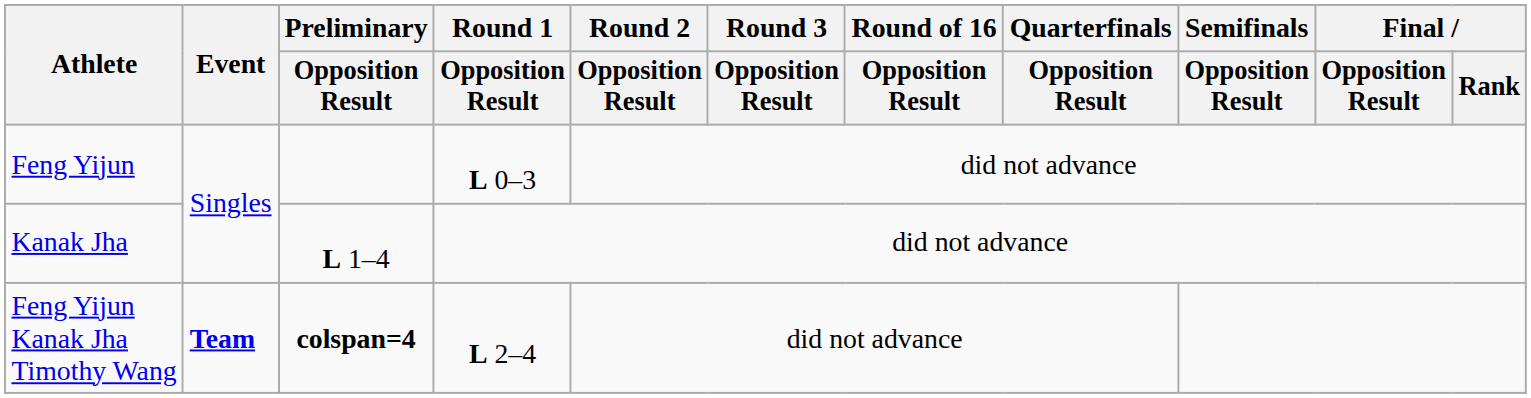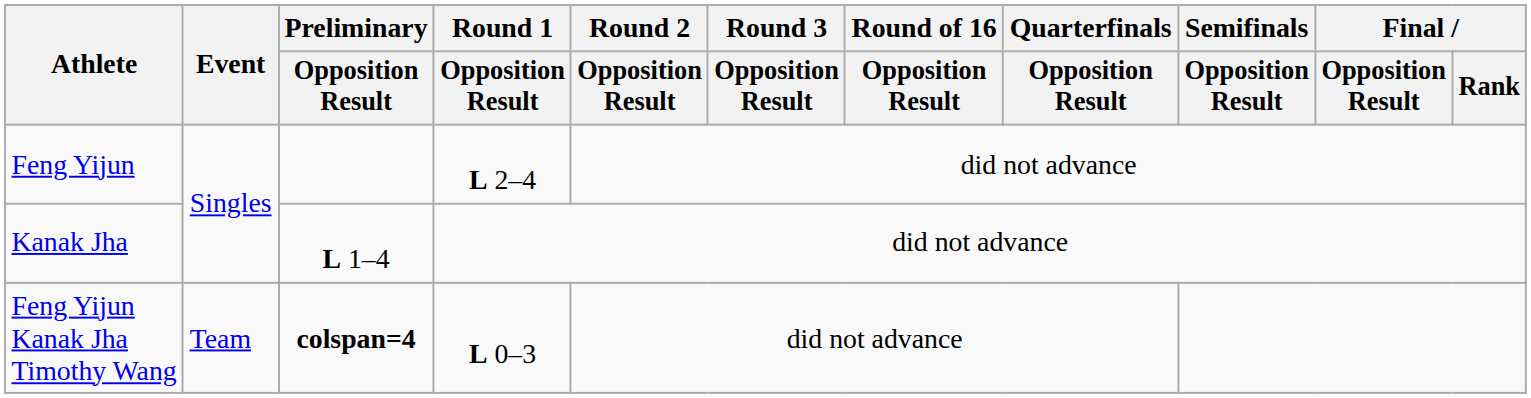(503, 180) L 0–3 -> (503, 180) L 2–4
(222, 337) bold -> (220, 337) normal
(503, 354) L 2–4 -> (503, 354) L 0–3
